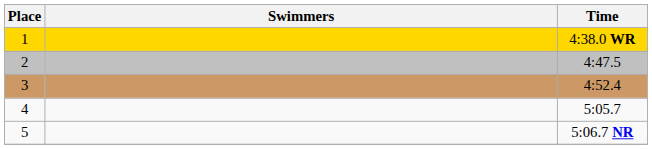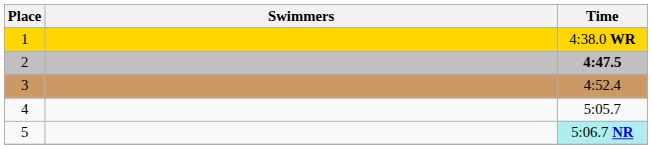(602, 62) normal -> (602, 62) bold
(602, 132) no background -> (602, 132) paleturquoise background
